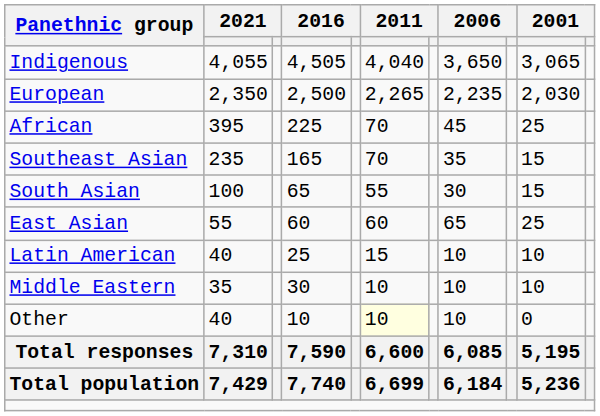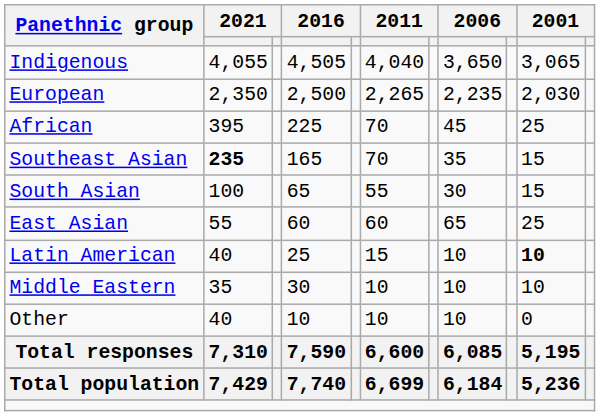(226, 159) normal -> (226, 159) bold
(533, 256) normal -> (533, 256) bold
(377, 320) lightyellow background -> (377, 320) no background
